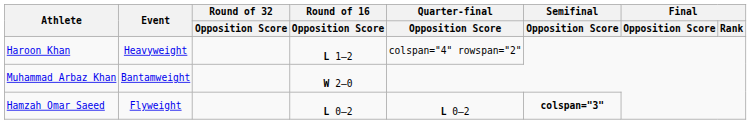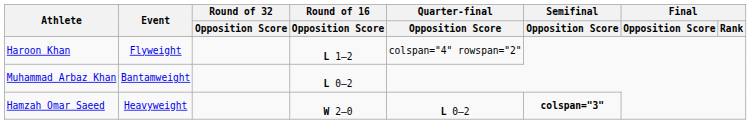(156, 50) Heavyweight -> (156, 50) Flyweight
(338, 83) W 2–0 -> (338, 83) L 0–2
(156, 105) Flyweight -> (156, 105) Heavyweight
(338, 111) L 0–2 -> (338, 111) W 2–0
